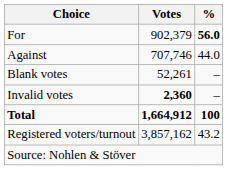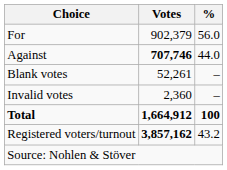(209, 34) bold -> (209, 34) normal
(171, 54) normal -> (171, 54) bold
(178, 94) bold -> (178, 94) normal
(167, 134) normal -> (167, 134) bold
